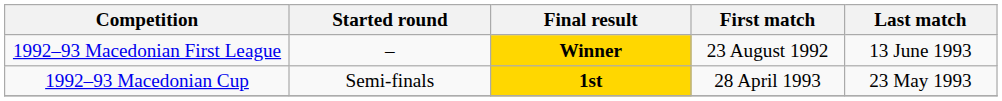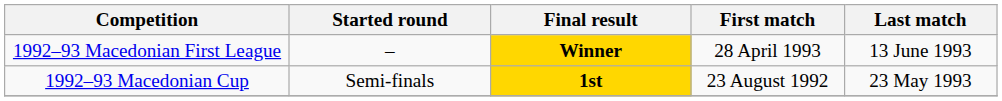(768, 50) 23 August 1992 -> (768, 50) 28 April 1993
(768, 80) 28 April 1993 -> (768, 80) 23 August 1992
